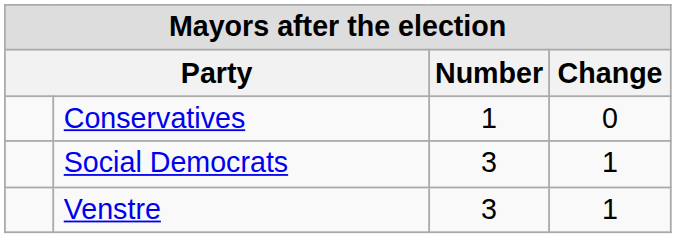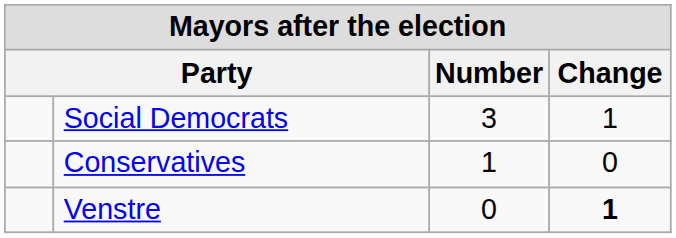rows swapped: (176, 163) <-> (154, 118)
(489, 208) 3 -> (489, 208) 0
(610, 208) normal -> (610, 208) bold
